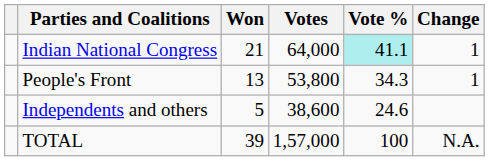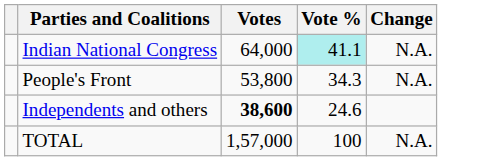- column: (245, 19)
(475, 49) 1 -> (414, 49) N.A.
(475, 79) 1 -> (414, 79) N.A.
(313, 110) normal -> (266, 110) bold
